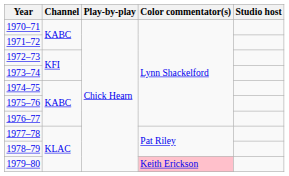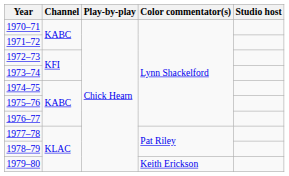(169, 164) pink background -> (169, 164) no background
